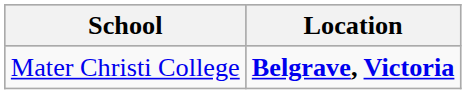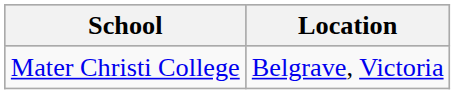(353, 66) bold -> (348, 66) normal
